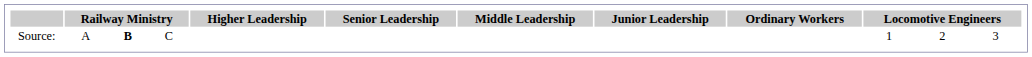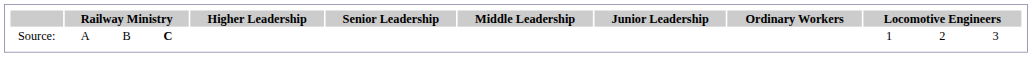(128, 36) bold -> (127, 36) normal
(169, 36) normal -> (168, 36) bold
